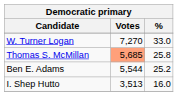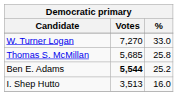(131, 55) lightsalmon background -> (131, 55) no background
(131, 69) normal -> (131, 69) bold
